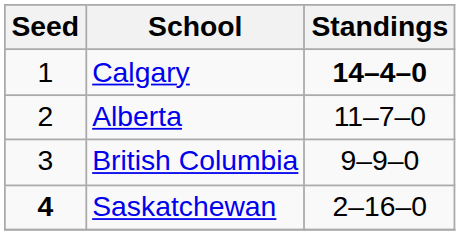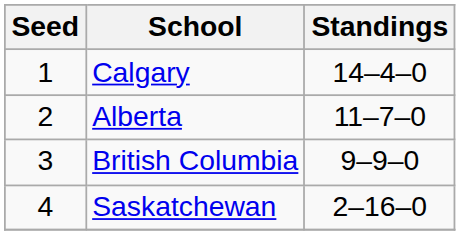(380, 71) bold -> (380, 71) normal
(45, 206) bold -> (45, 206) normal
